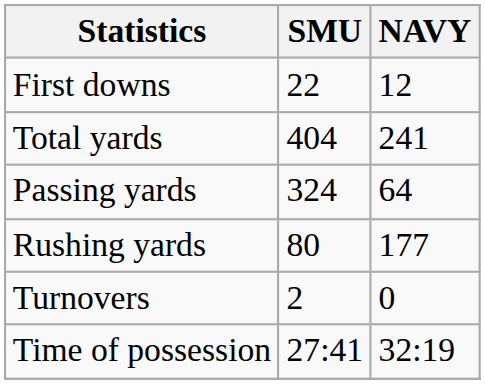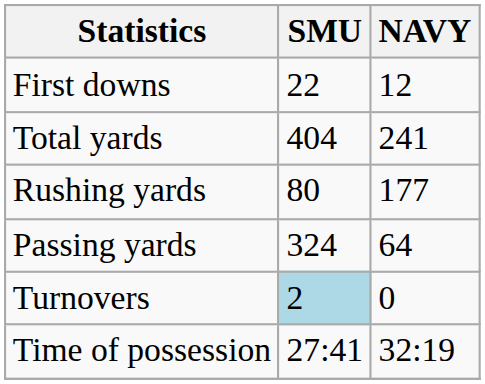rows swapped: (109, 244) <-> (105, 191)
(295, 297) no background -> (295, 297) lightblue background
